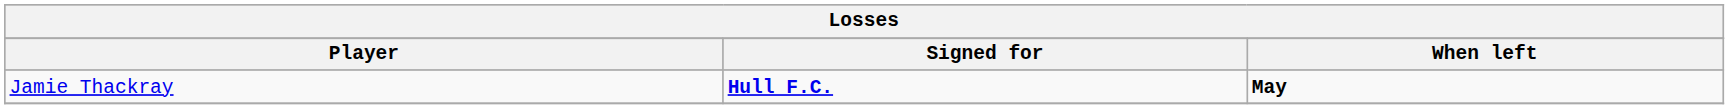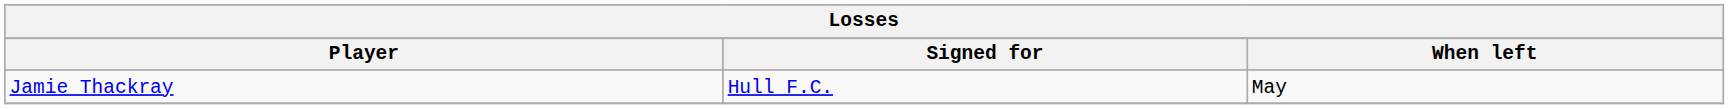(780, 87) bold -> (780, 87) normal
(1269, 87) bold -> (1269, 87) normal
